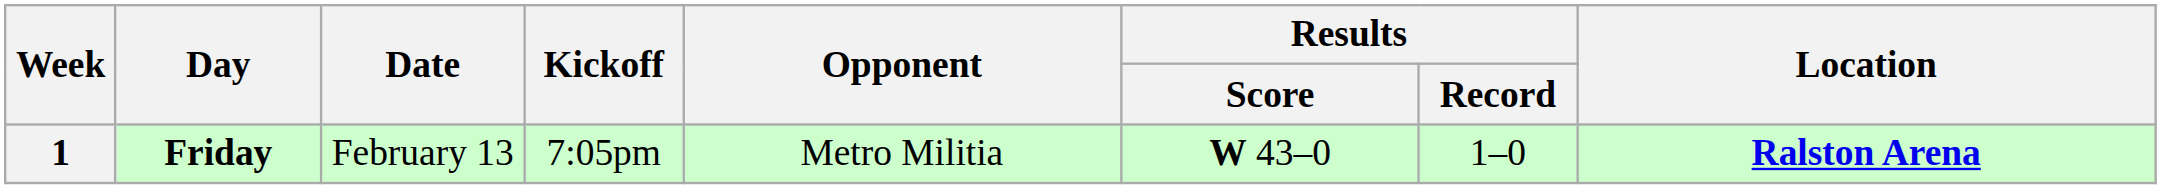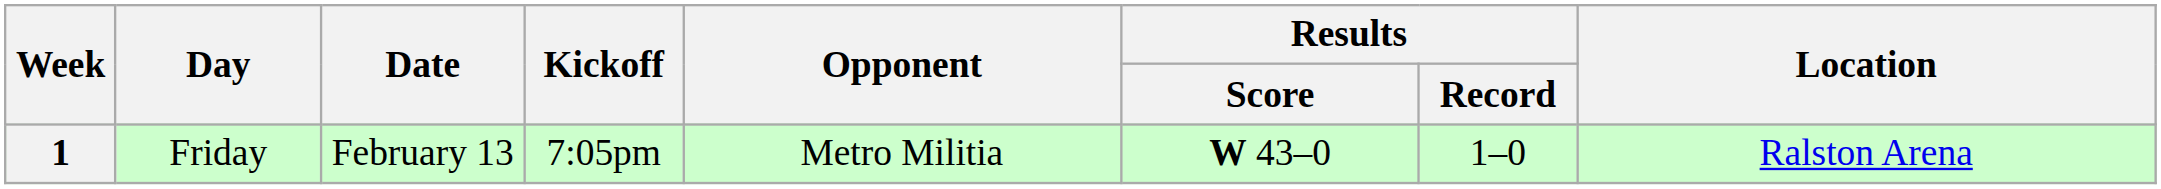(218, 152) bold -> (218, 152) normal
(1866, 152) bold -> (1866, 152) normal
